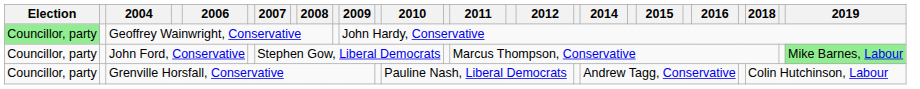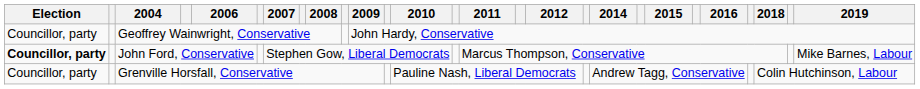(52, 34) lightgreen background -> (52, 34) no background
(52, 53) normal -> (57, 53) bold
(846, 53) lightgreen background -> (855, 53) no background
